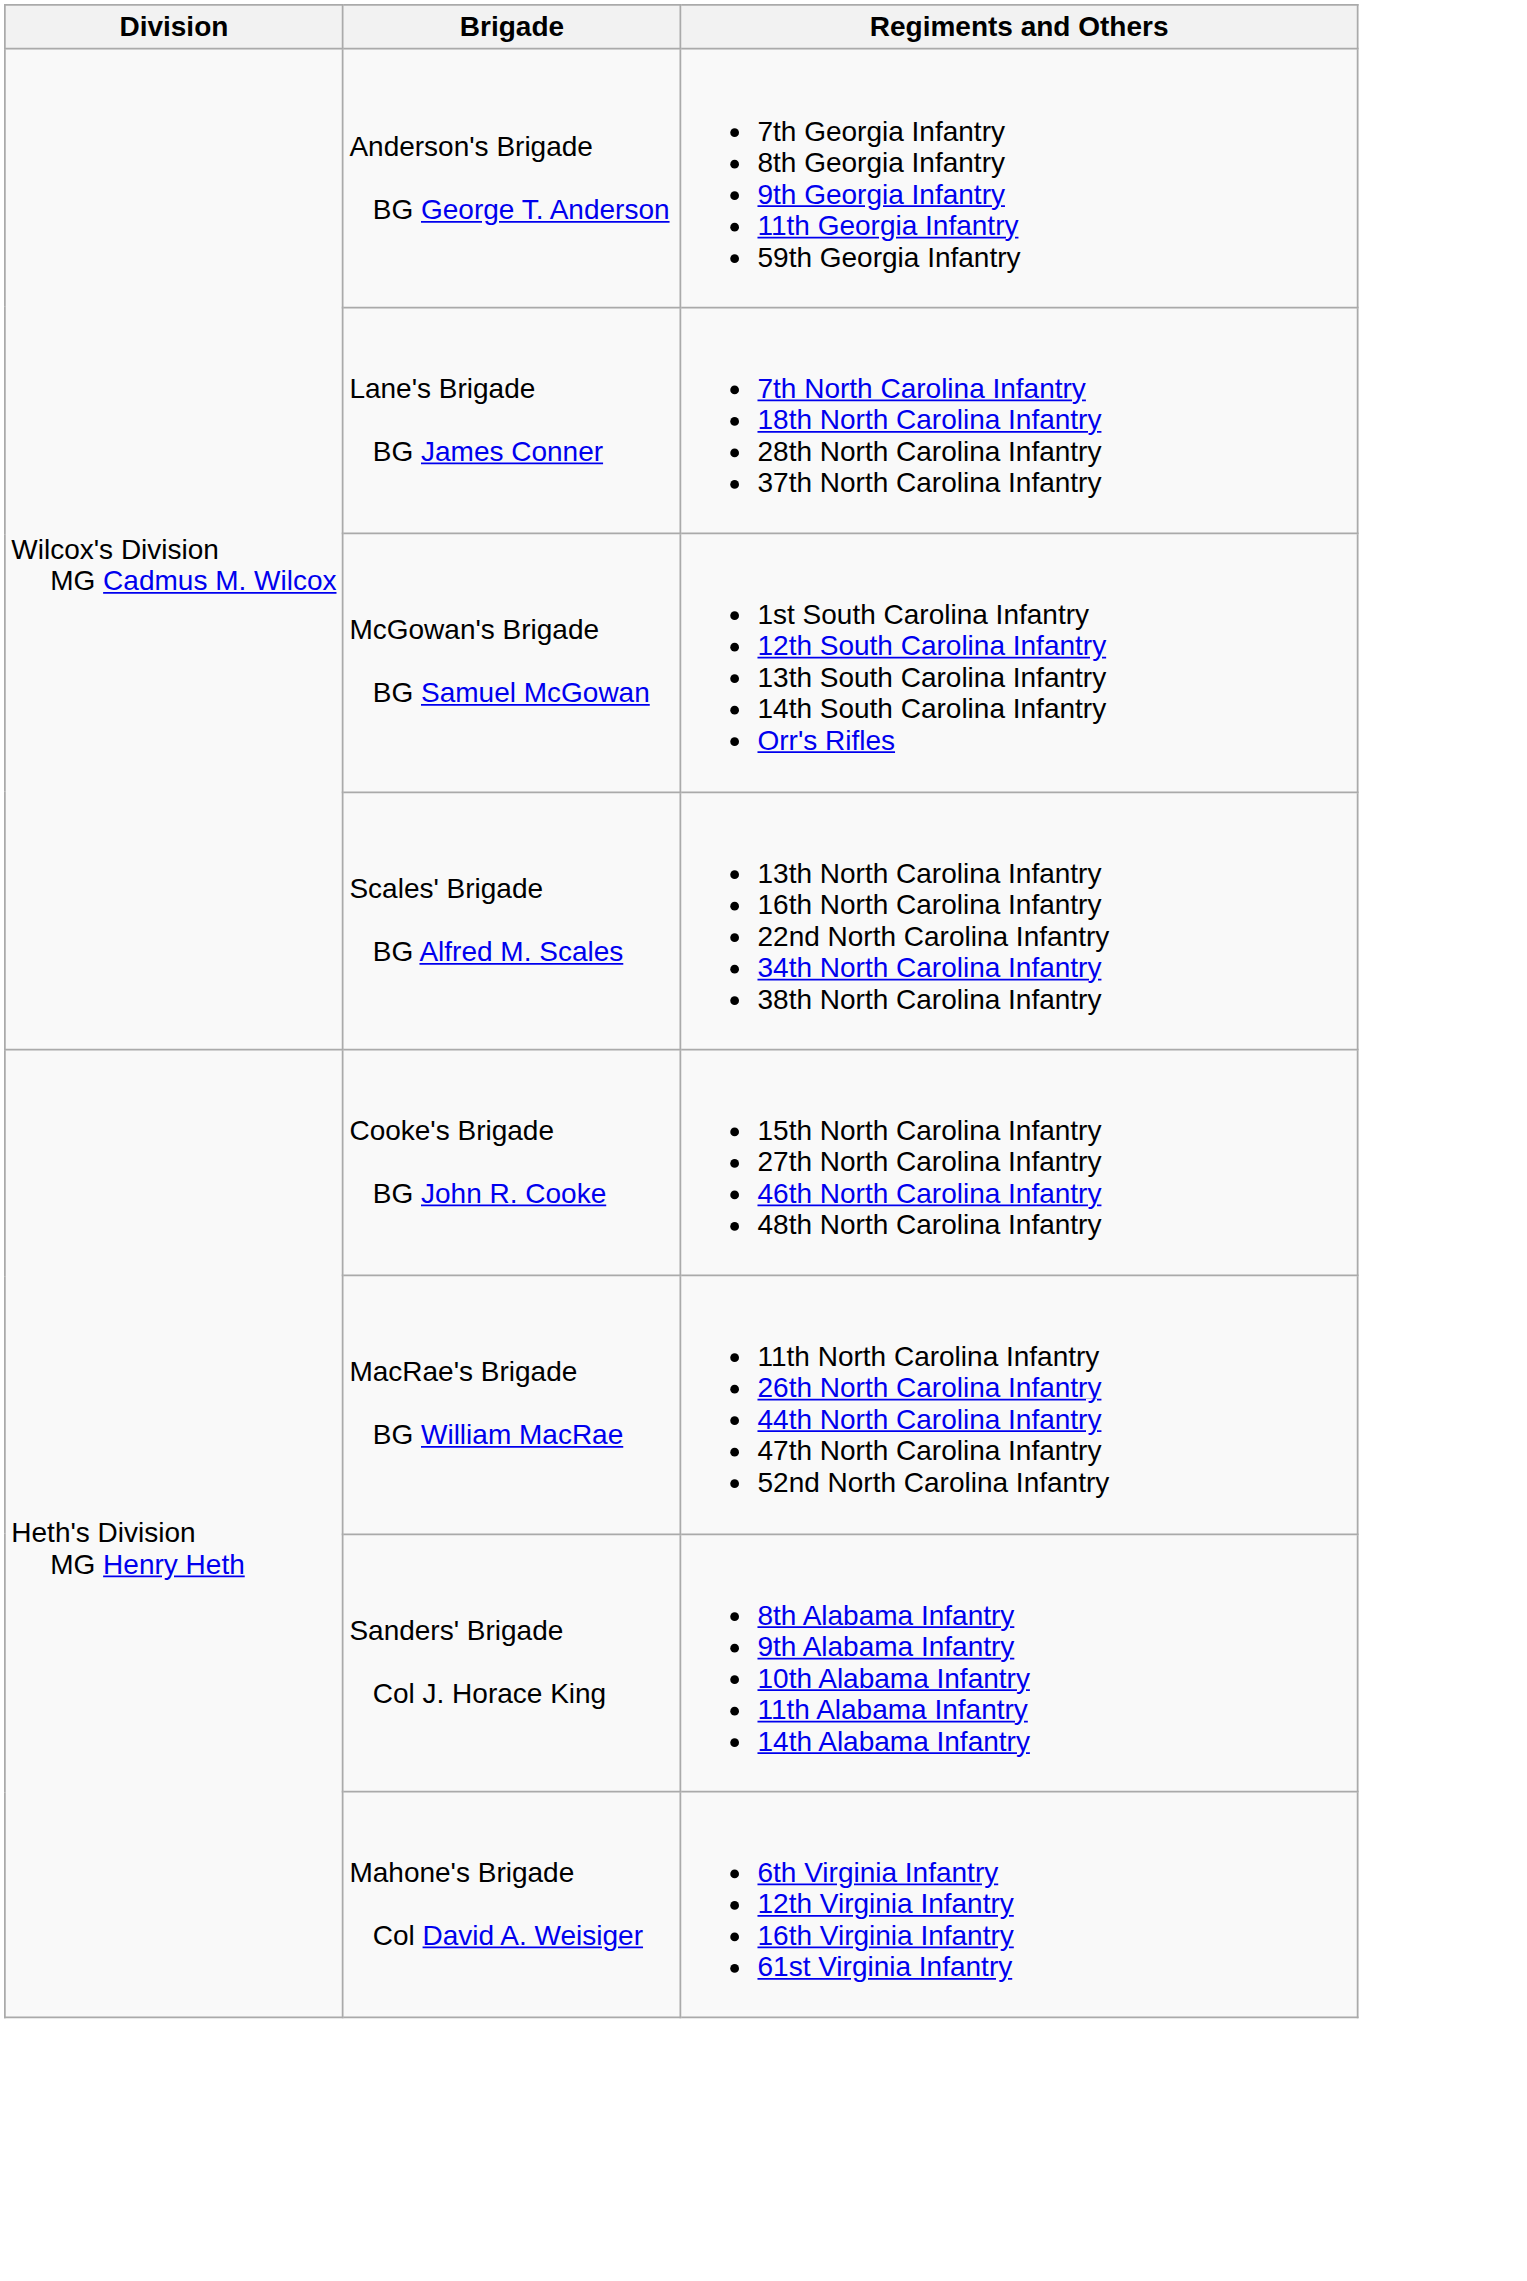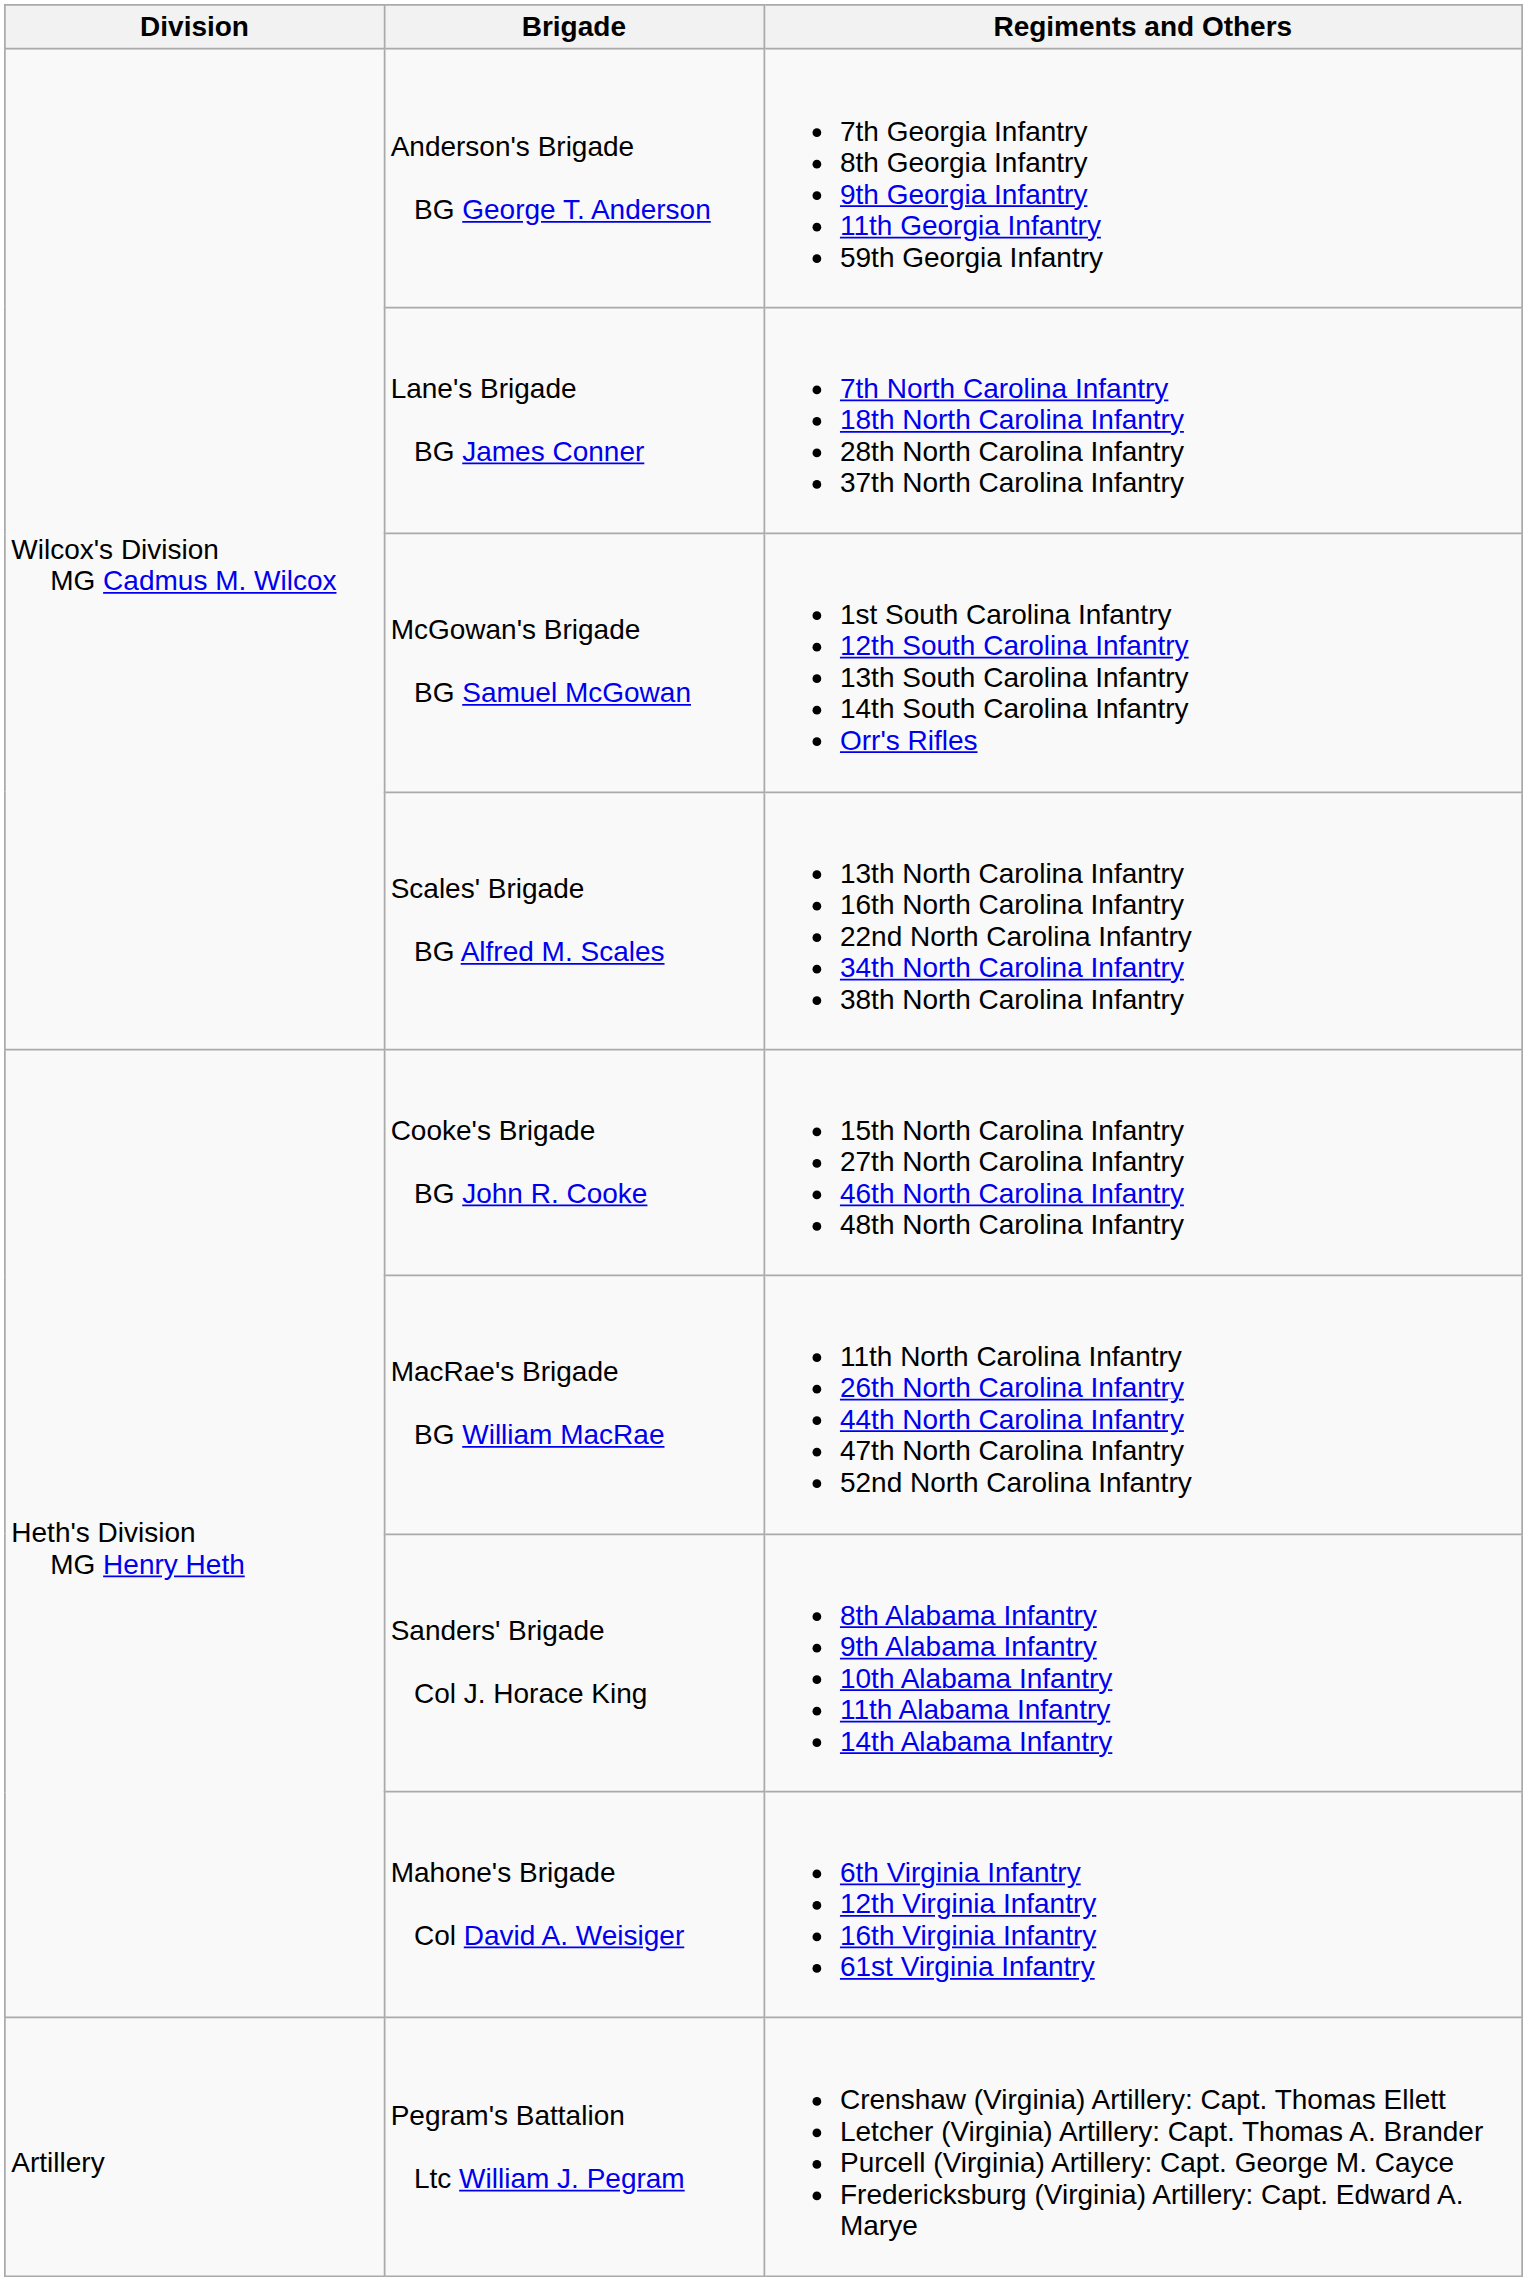+ row: (538, 2146)
